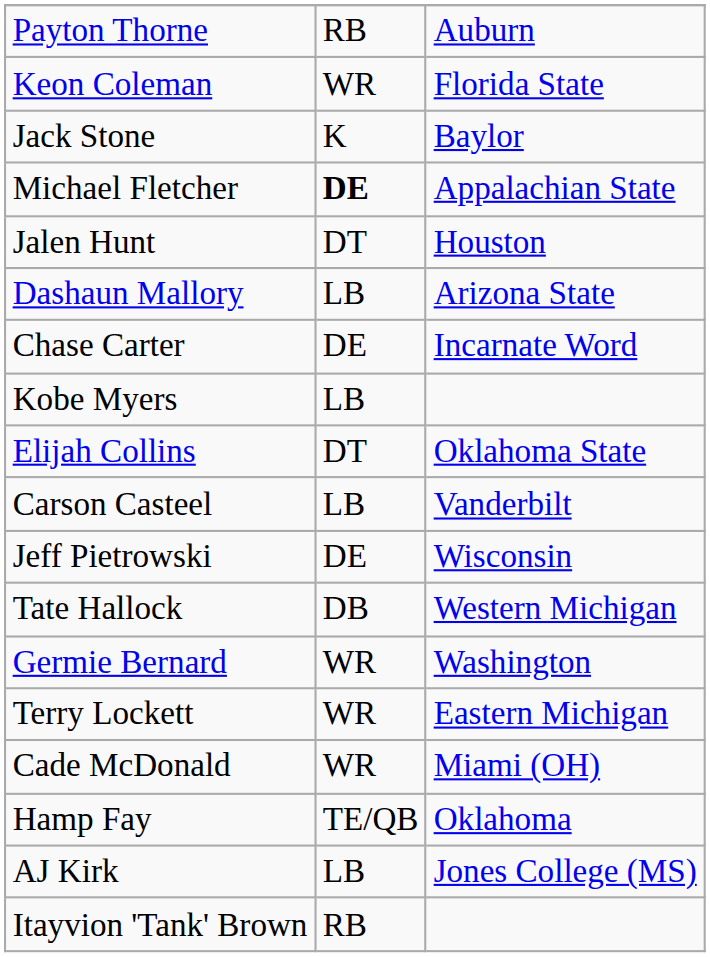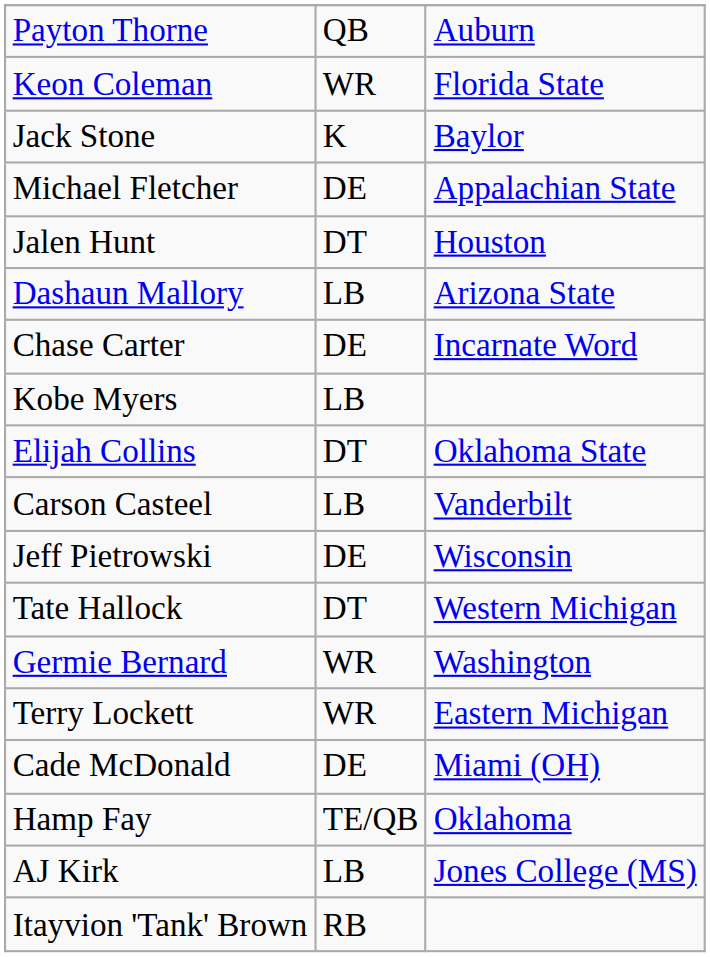(345, 30) RB -> (346, 30) QB
(346, 188) bold -> (345, 188) normal
(346, 608) DB -> (345, 608) DT
(349, 766) WR -> (345, 766) DE
